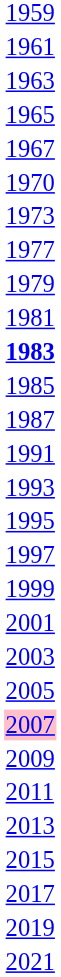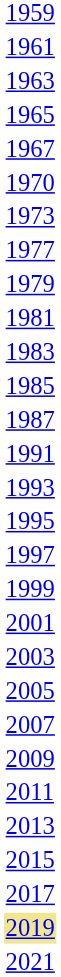(30, 352) bold -> (30, 352) normal
(30, 724) pink background -> (30, 724) no background
(30, 927) no background -> (30, 927) khaki background
